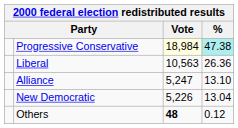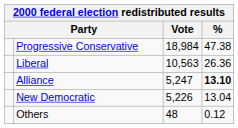(182, 47) lightyellow background -> (182, 47) no background
(218, 47) paleturquoise background -> (218, 47) no background
(218, 81) normal -> (218, 81) bold
(172, 115) bold -> (172, 115) normal
